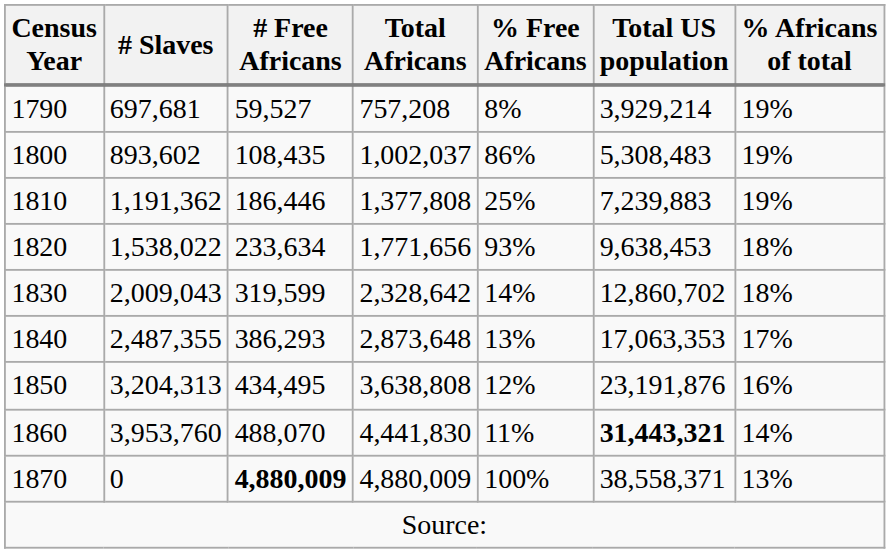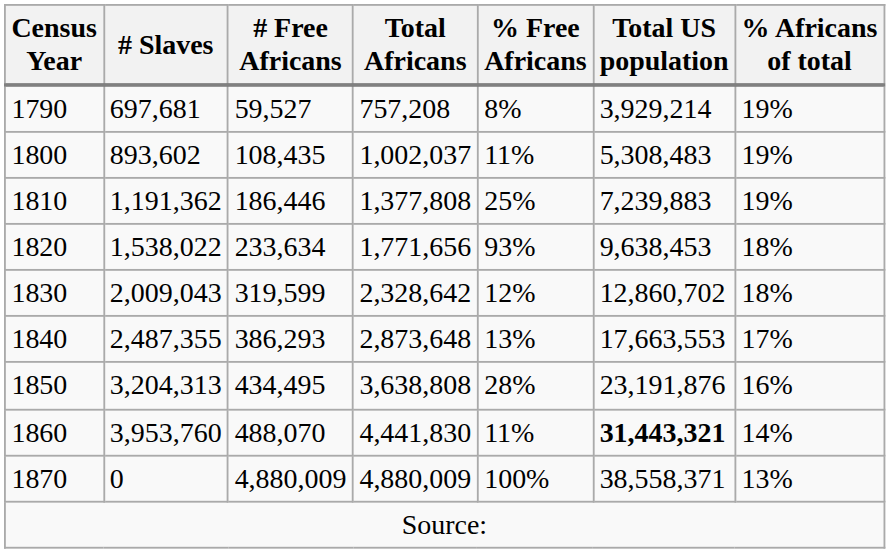(510, 154) 86% -> (509, 154) 11%
(510, 293) 14% -> (510, 293) 12%
(663, 339) 17,063,353 -> (663, 339) 17,663,553
(510, 385) 12% -> (510, 385) 28%
(291, 477) bold -> (291, 477) normal
